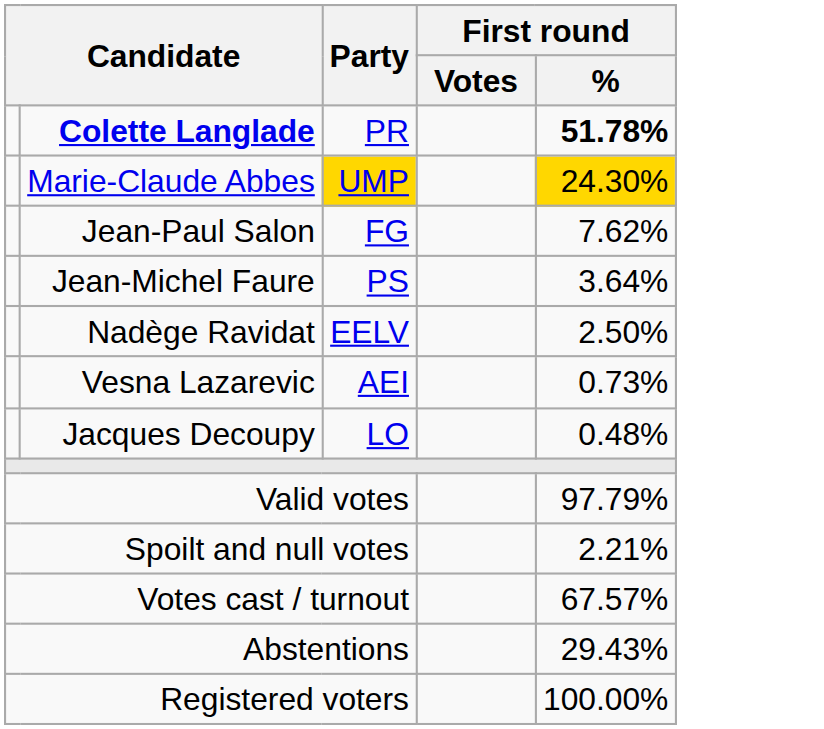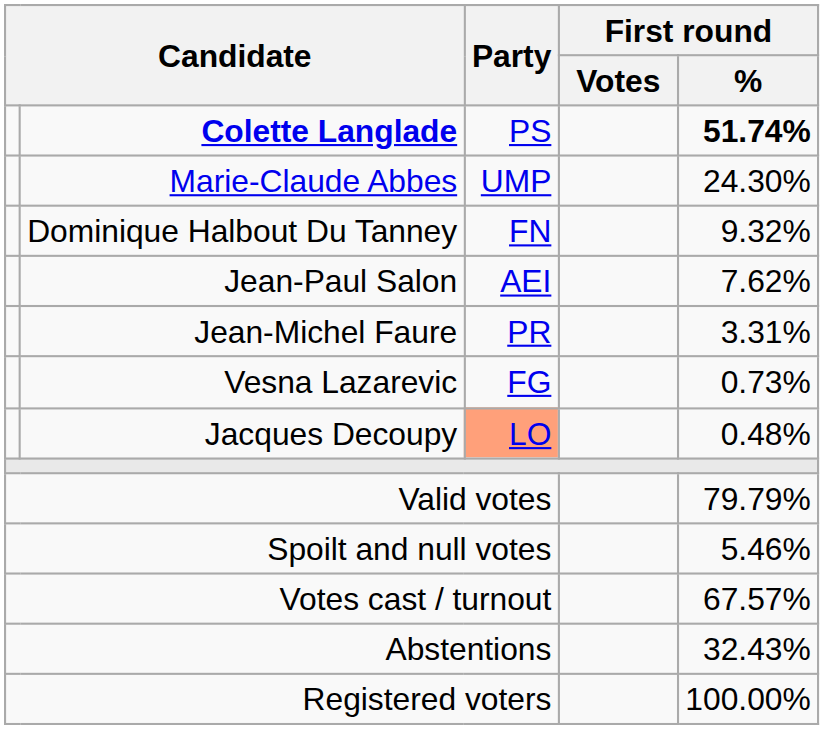(387, 131) PR -> (530, 131) PS
(614, 131) 51.78% -> (757, 131) 51.74%
(374, 181) gold background -> (516, 181) no background
(614, 181) gold background -> (757, 181) no background
+ row: (242, 232)
(387, 232) FG -> (526, 282) AEI
(388, 282) PS -> (529, 332) PR
(623, 282) 3.64% -> (766, 332) 3.31%
- row: (201, 332)
(383, 382) AEI -> (529, 382) FG
(388, 433) no background -> (530, 433) lightsalmon background
(614, 498) 97.79% -> (757, 498) 79.79%
(623, 548) 2.21% -> (766, 548) 5.46%
(614, 649) 29.43% -> (757, 649) 32.43%
